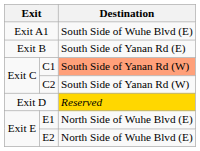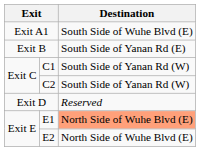(125, 66) lightsalmon background -> (125, 66) no background
(82, 102) gold background -> (82, 102) no background
(127, 119) no background -> (127, 119) lightsalmon background
